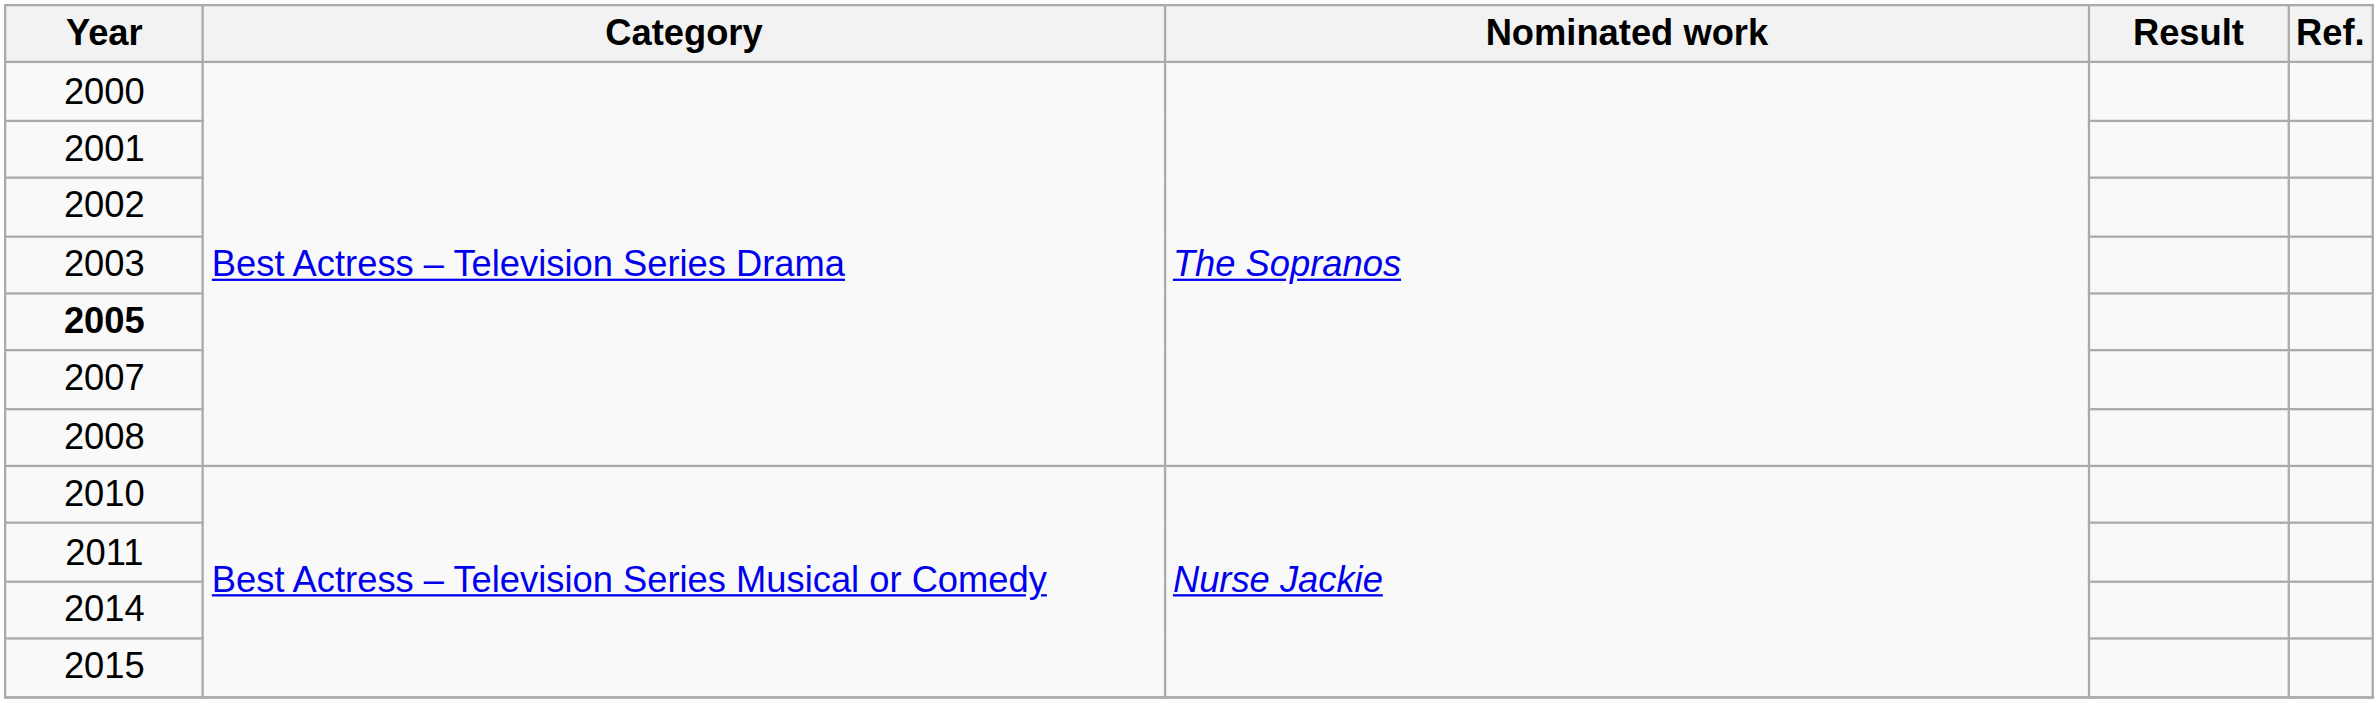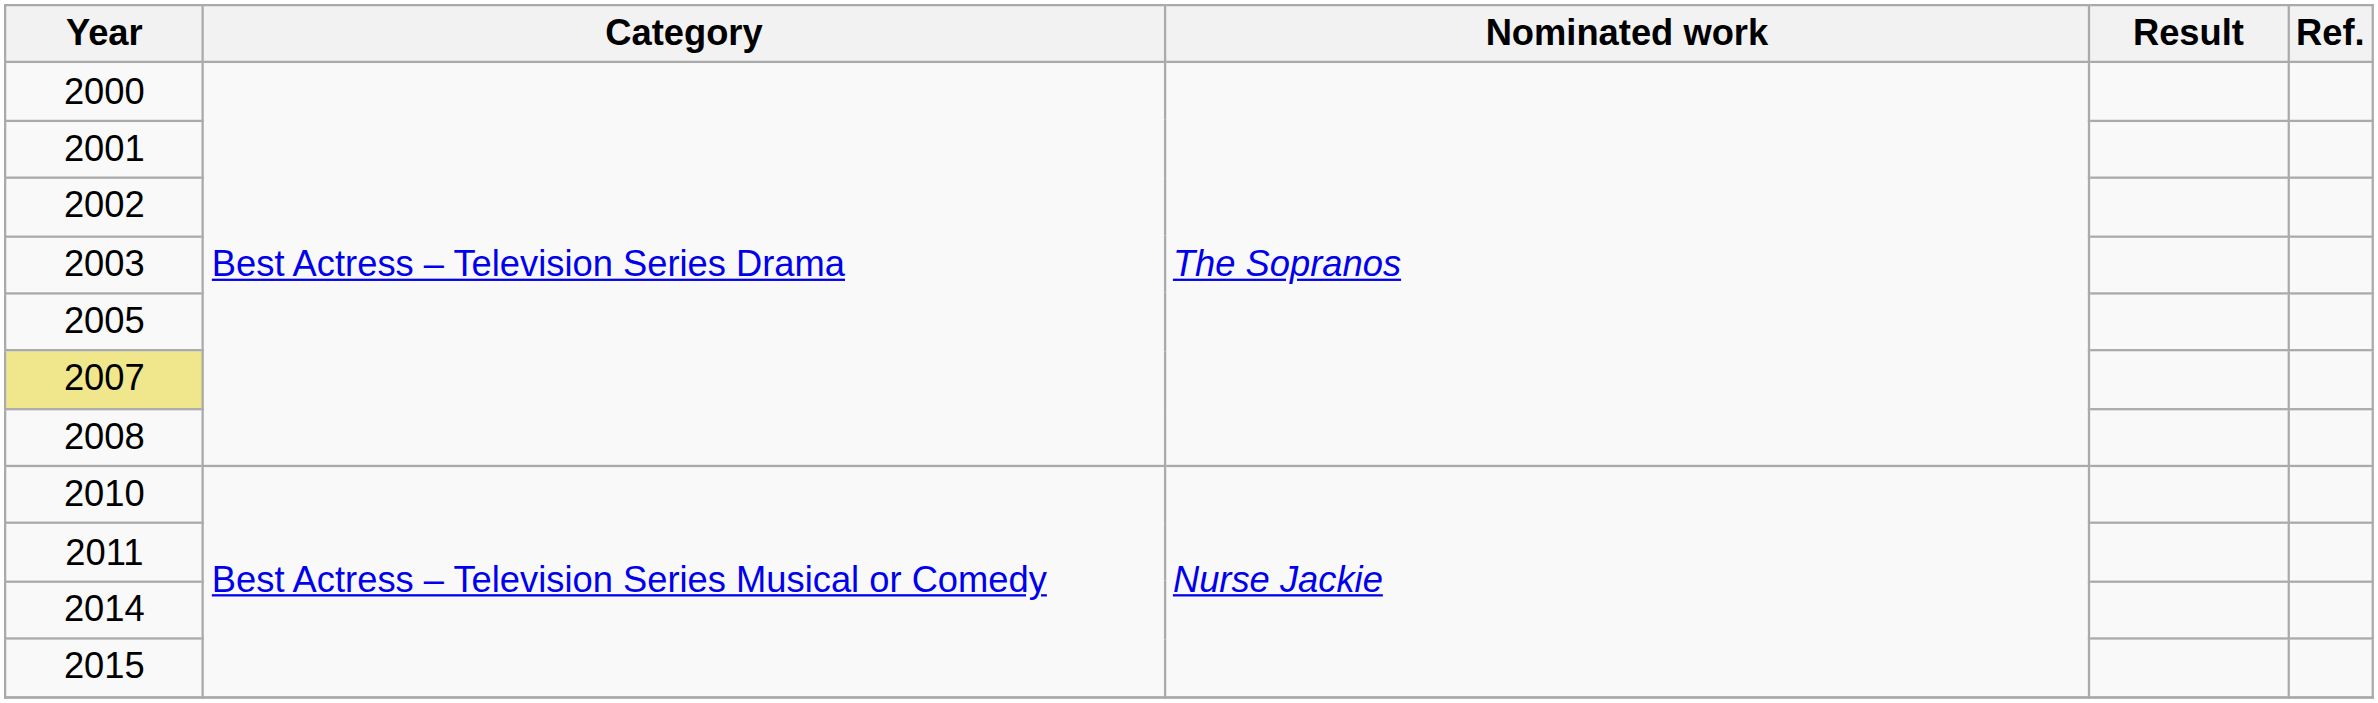(104, 321) bold -> (104, 321) normal
(104, 378) no background -> (104, 378) khaki background
